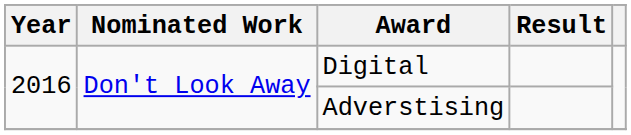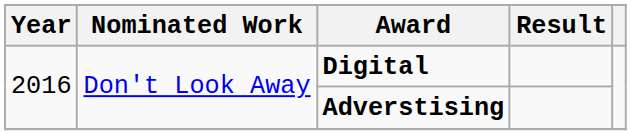(376, 67) normal -> (376, 67) bold
(413, 108) normal -> (413, 108) bold
